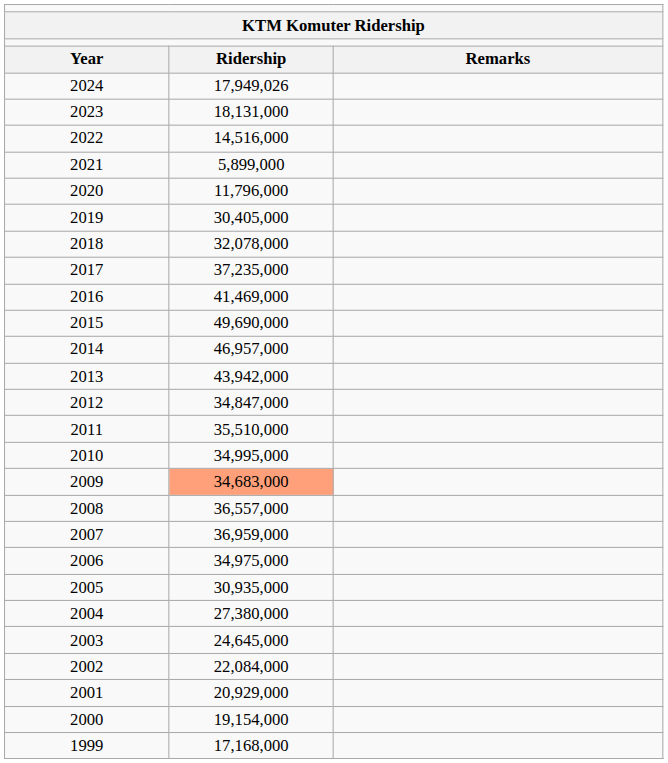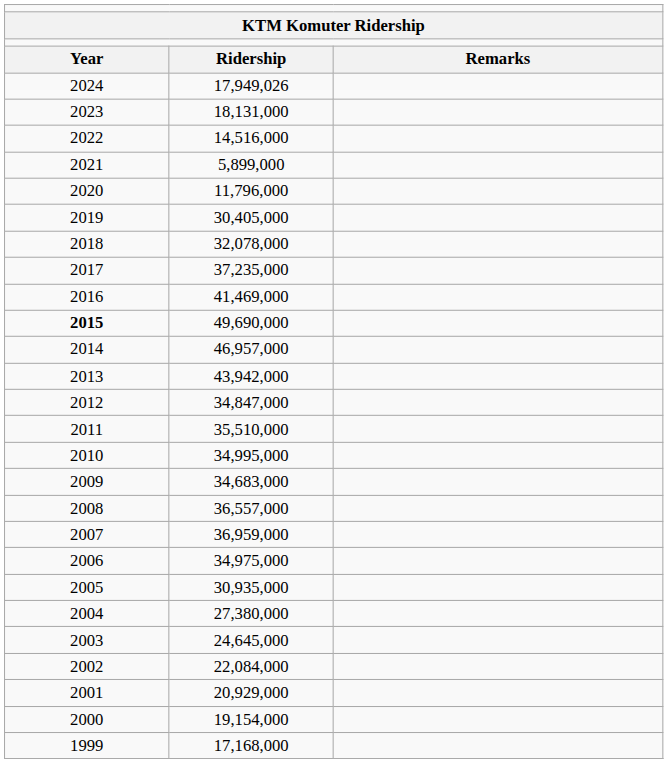(87, 323) normal -> (87, 323) bold
(251, 481) lightsalmon background -> (251, 481) no background
